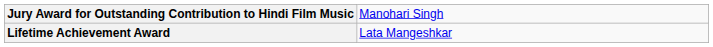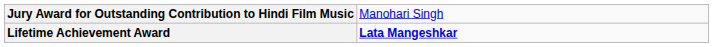(406, 33) normal -> (408, 33) bold
